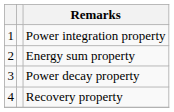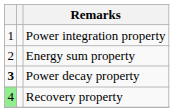(11, 76) normal -> (11, 76) bold
(11, 96) no background -> (11, 96) lightgreen background
